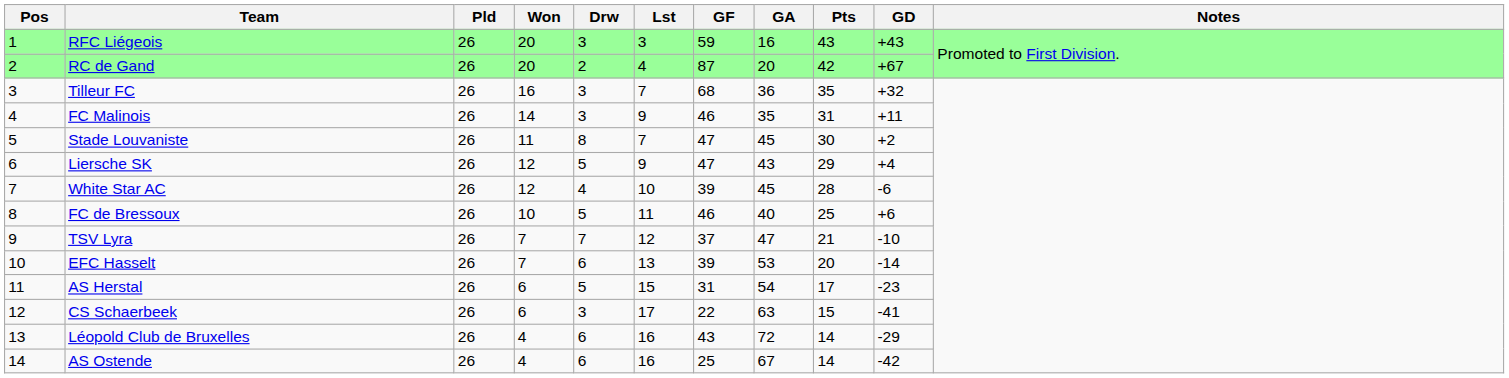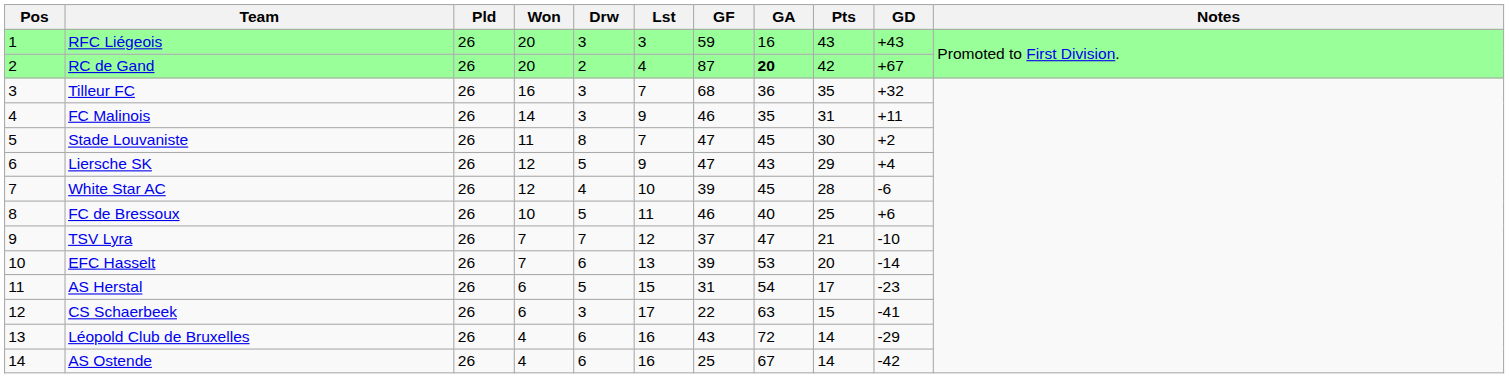(766, 66) normal -> (766, 66) bold
